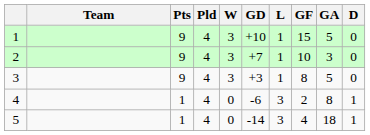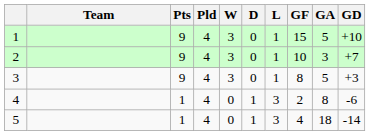columns swapped: (354, 15) <-> (256, 15)
